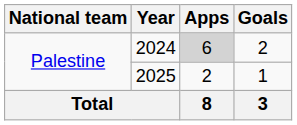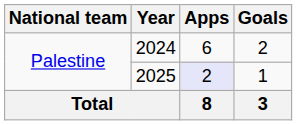(207, 47) lightgrey background -> (207, 47) no background
(207, 76) no background -> (207, 76) lavender background
